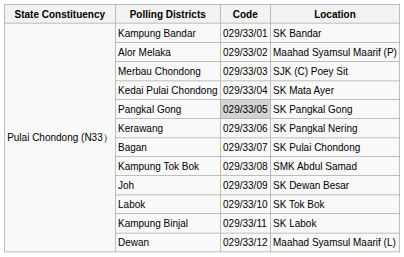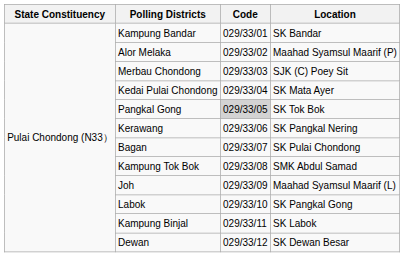(313, 109) SK Pangkal Gong -> (299, 109) SK Tok Bok
(311, 186) SK Dewan Besar -> (334, 186) Maahad Syamsul Maarif (L)
(299, 205) SK Tok Bok -> (313, 205) SK Pangkal Gong
(334, 243) Maahad Syamsul Maarif (L) -> (311, 243) SK Dewan Besar
